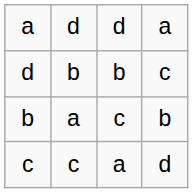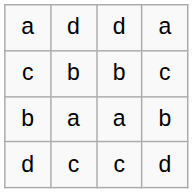(28, 73) d -> (28, 73) c
(119, 118) c -> (119, 118) a
(28, 164) c -> (28, 164) d
(119, 164) a -> (119, 164) c
